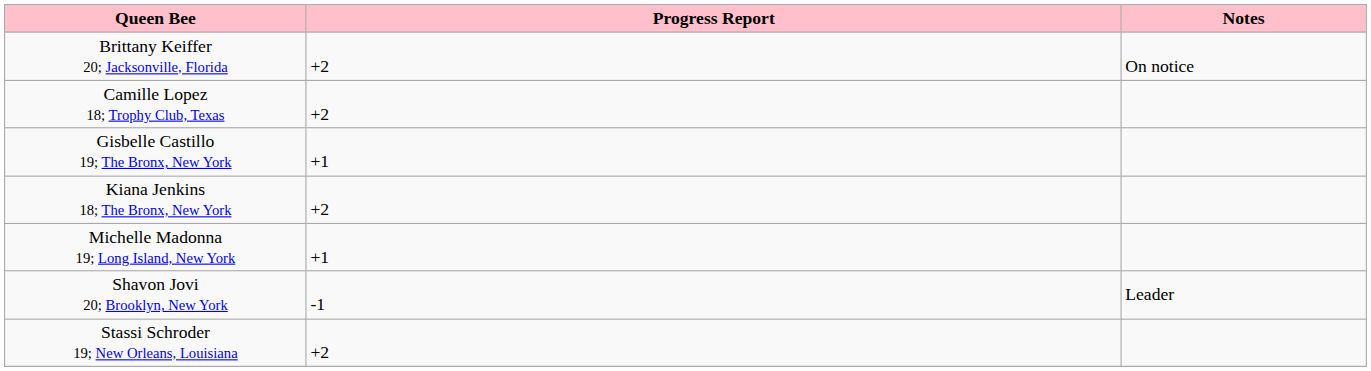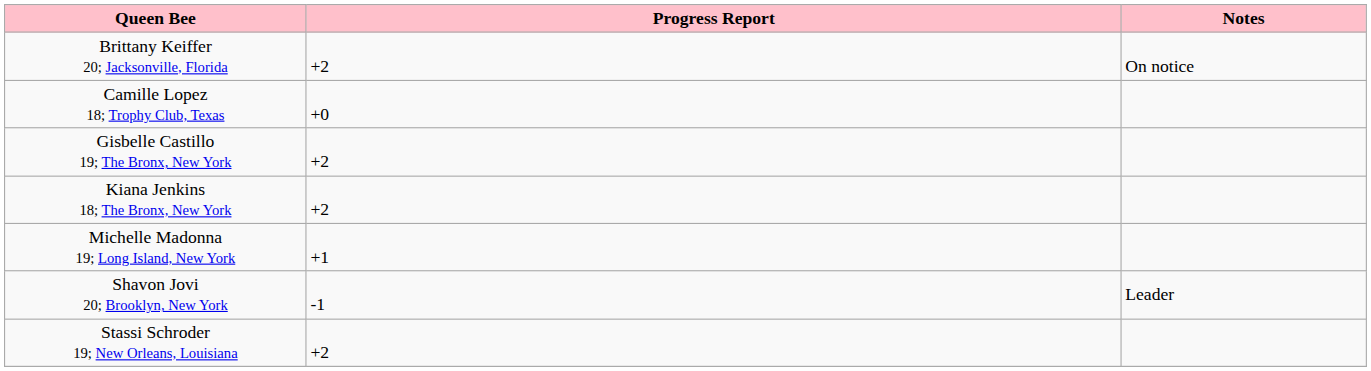(320, 113) +2 -> (320, 113) +0
(320, 161) +1 -> (320, 161) +2
